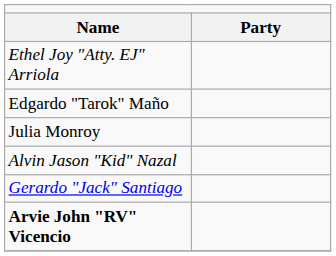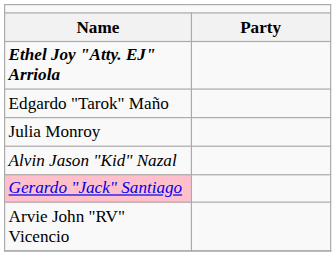(77, 65) normal -> (82, 65) bold
(95, 188) no background -> (95, 188) pink background
(73, 226) bold -> (67, 226) normal
